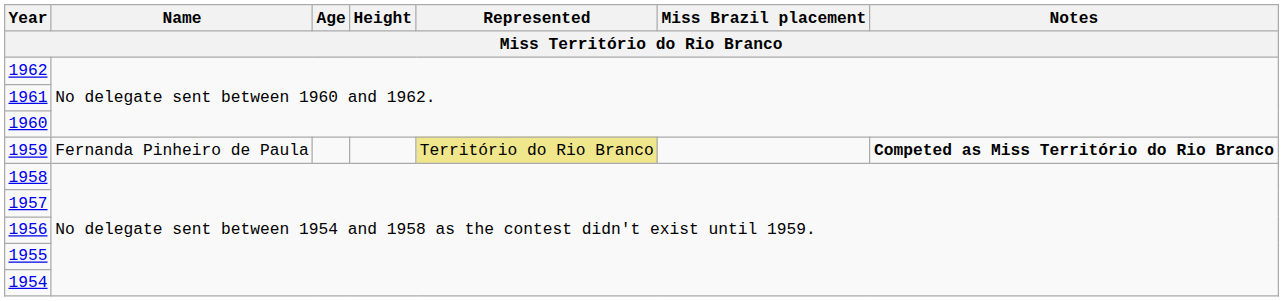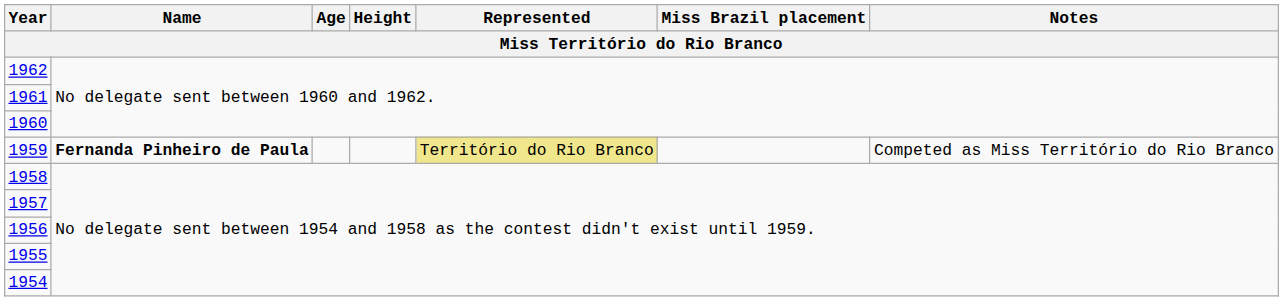(182, 150) normal -> (182, 150) bold
(1074, 150) bold -> (1074, 150) normal
